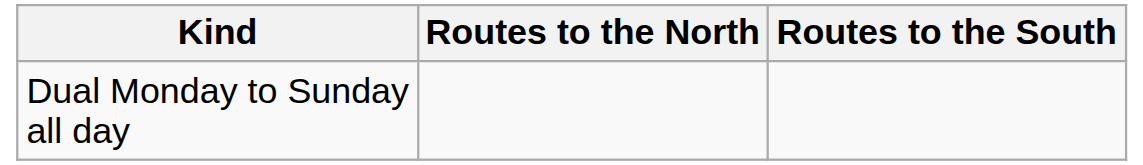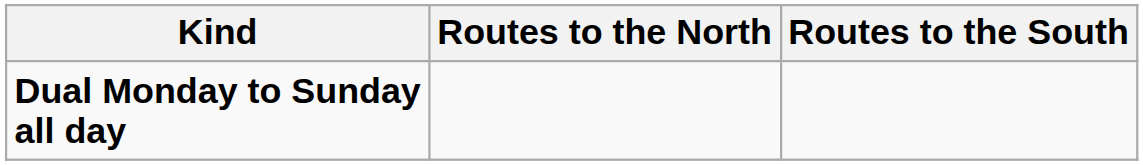(218, 109) normal -> (218, 109) bold
